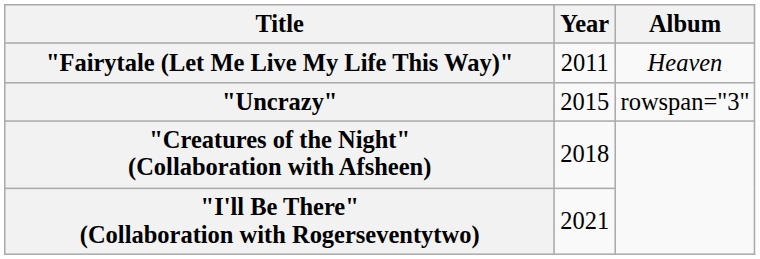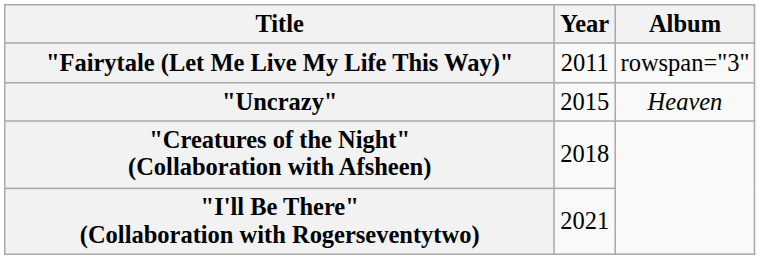(685, 62) Heaven -> (685, 62) rowspan="3"
(685, 101) rowspan="3" -> (685, 101) Heaven
